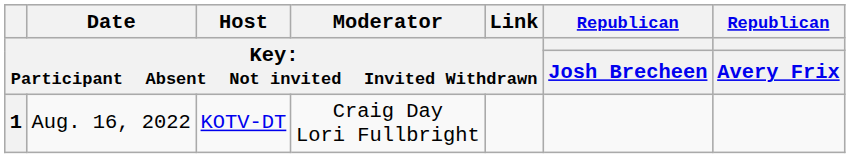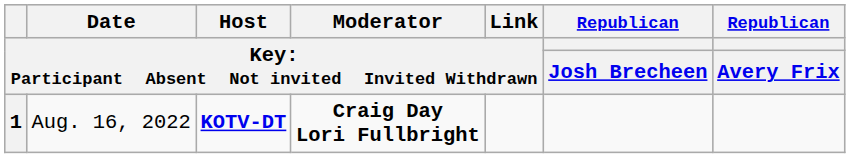(243, 123) normal -> (243, 123) bold
(388, 123) normal -> (388, 123) bold
